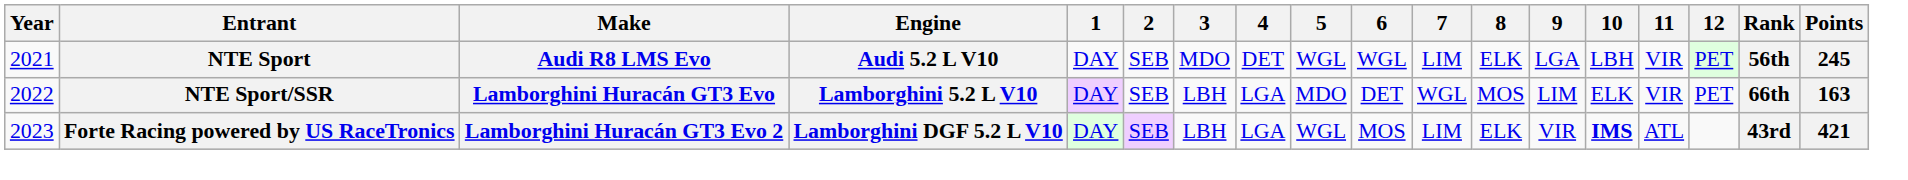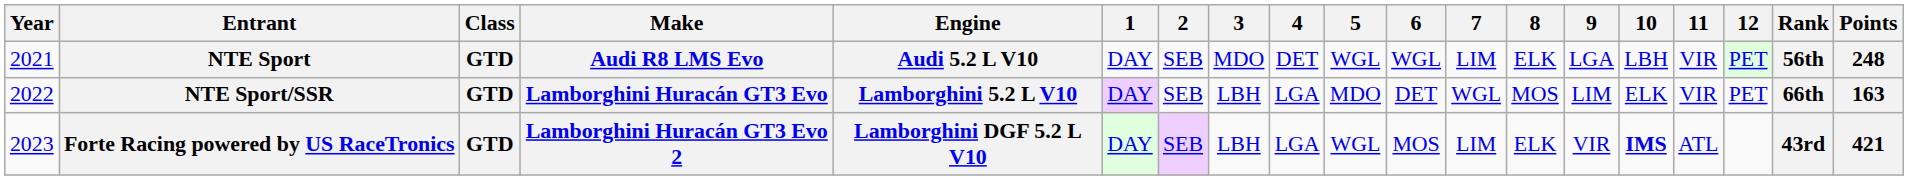+ column: (490, 22)
(1834, 59) 245 -> (1868, 59) 248
